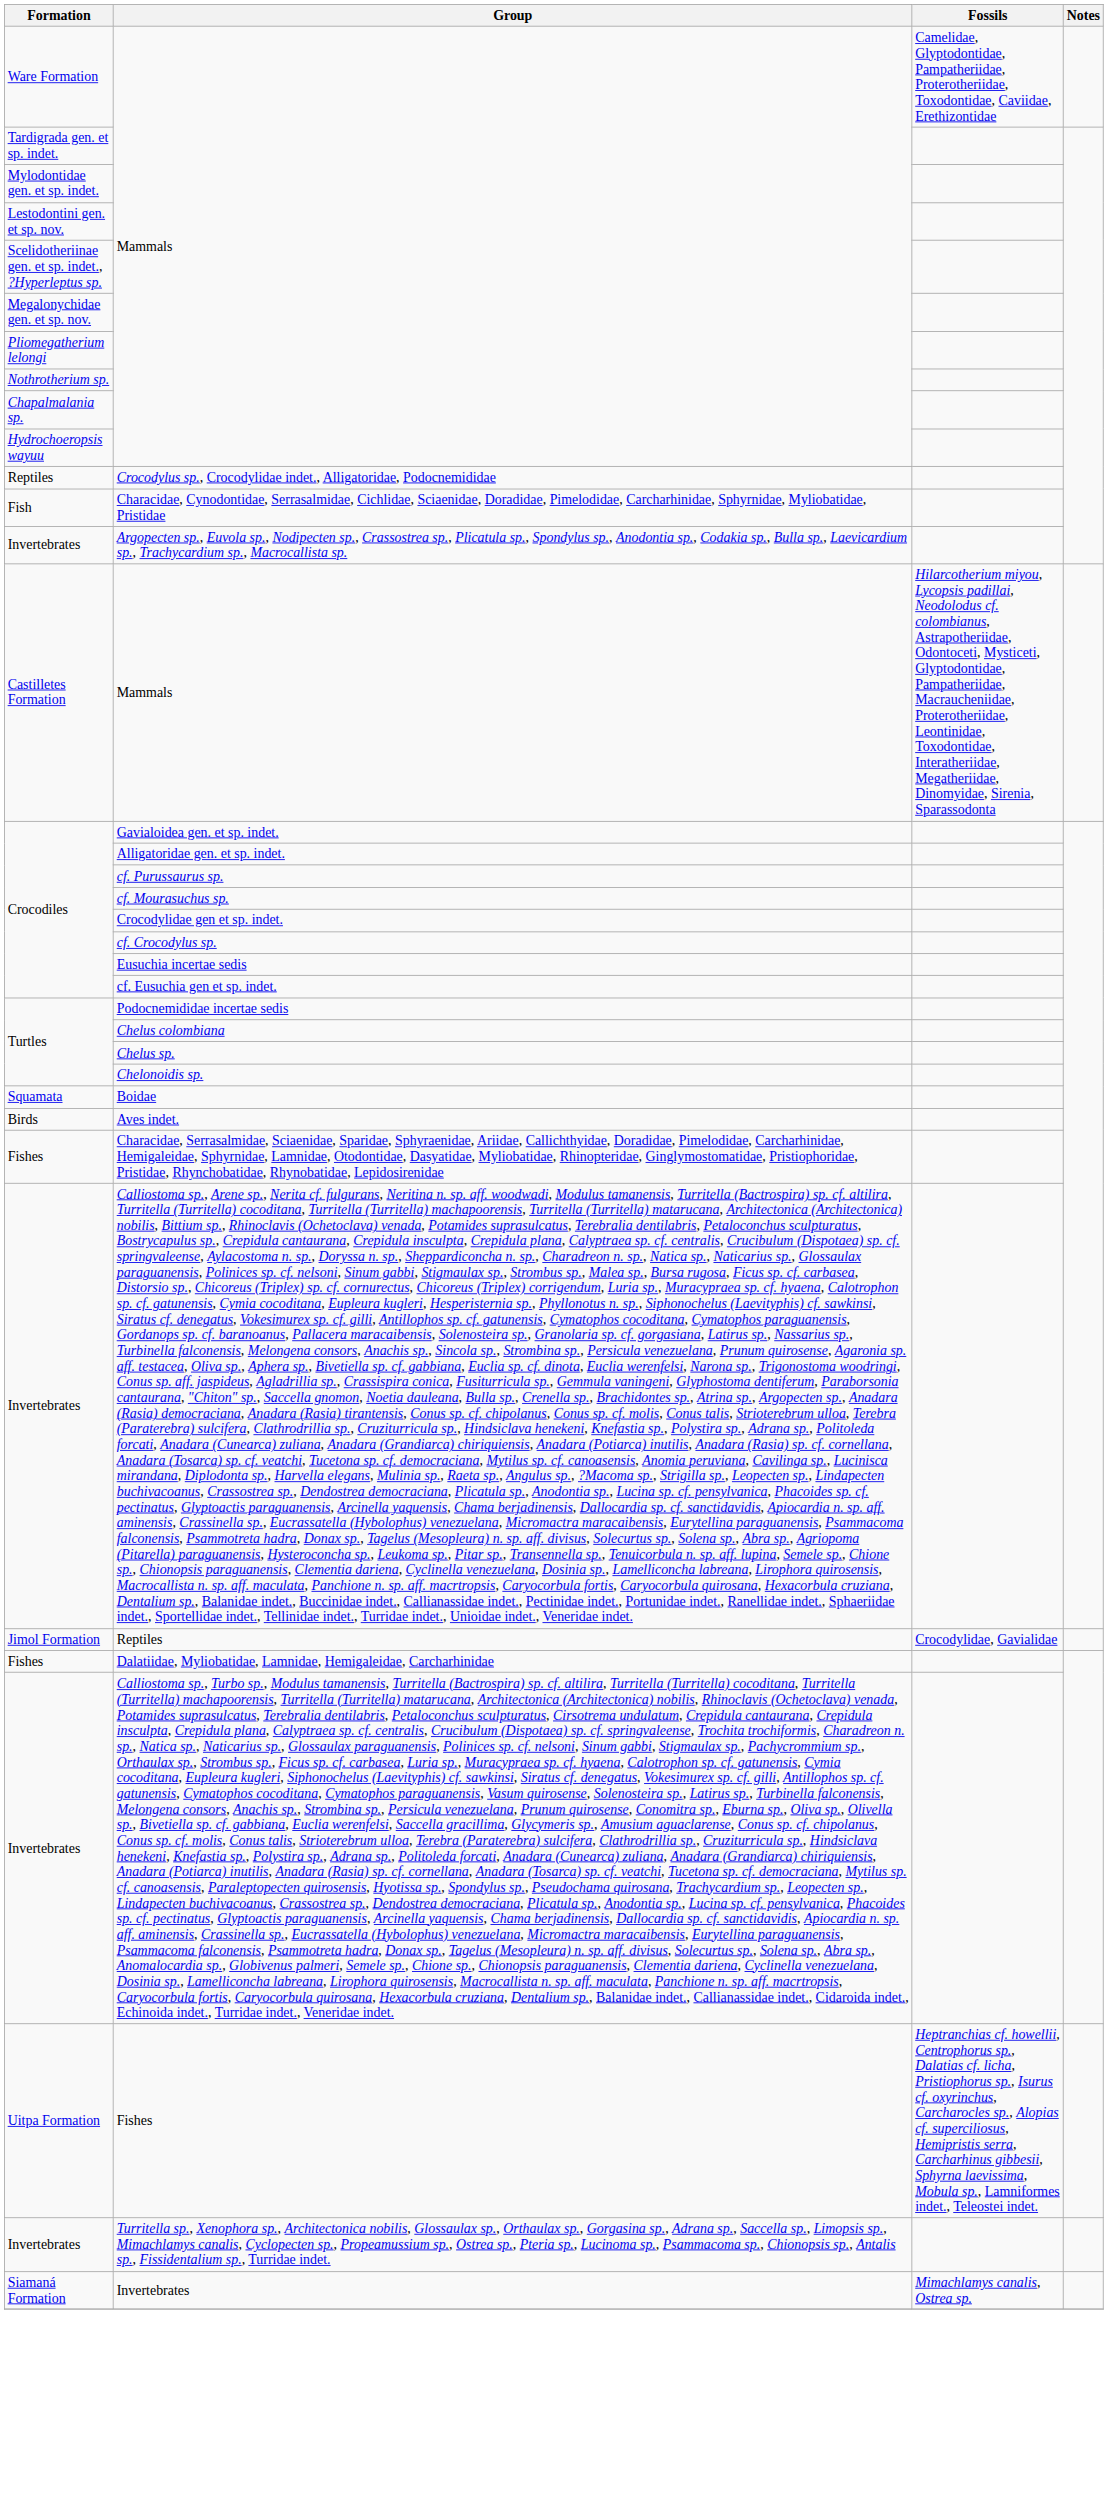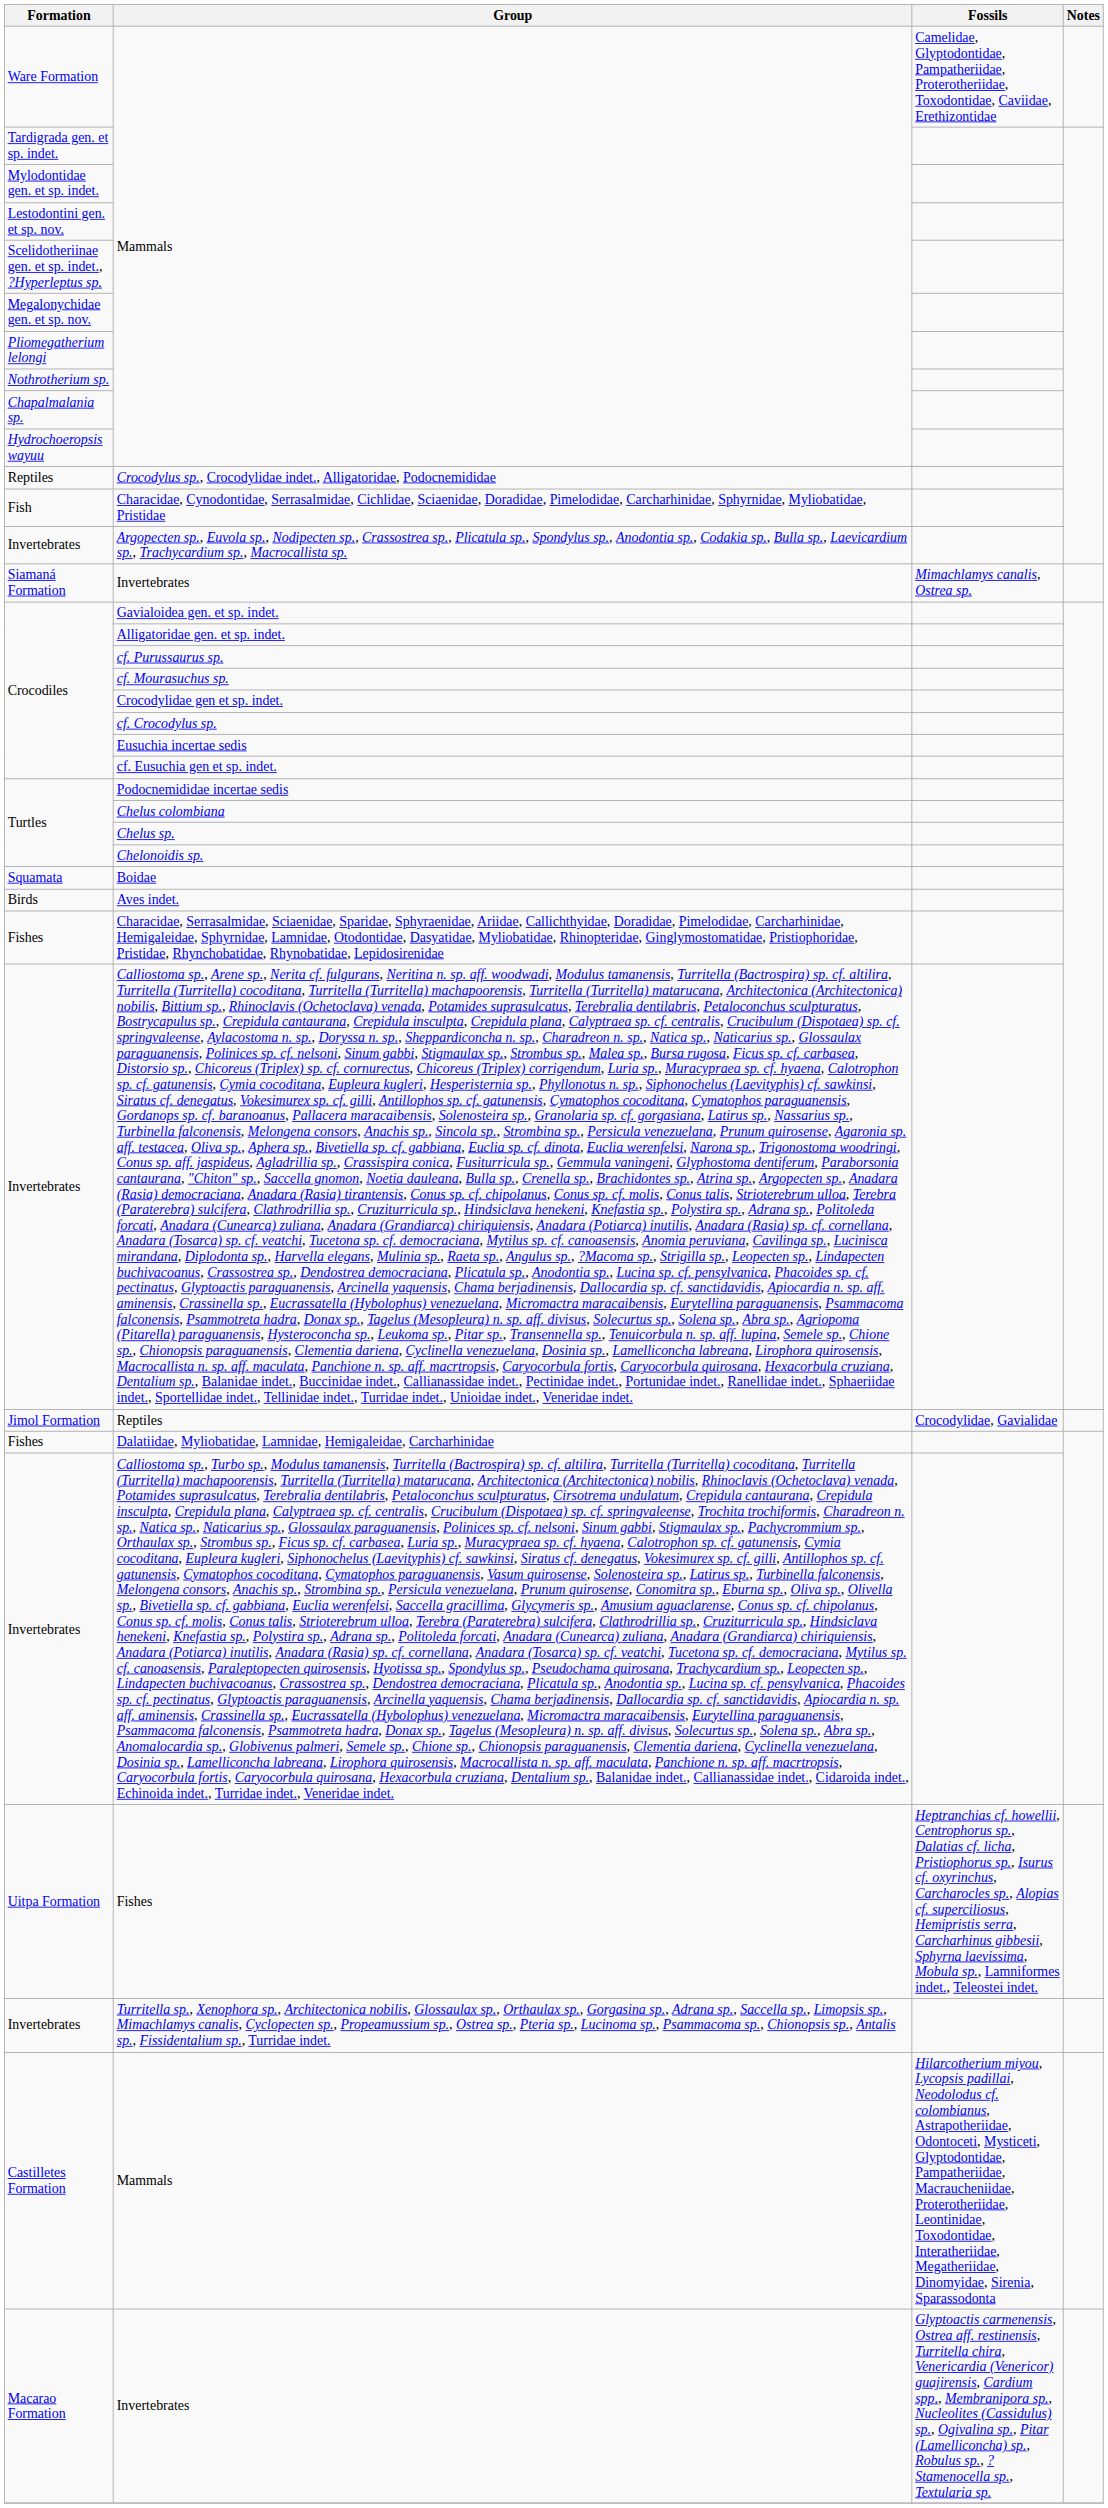rows swapped: (37, 692) <-> (37, 2290)
+ row: (37, 2406)
